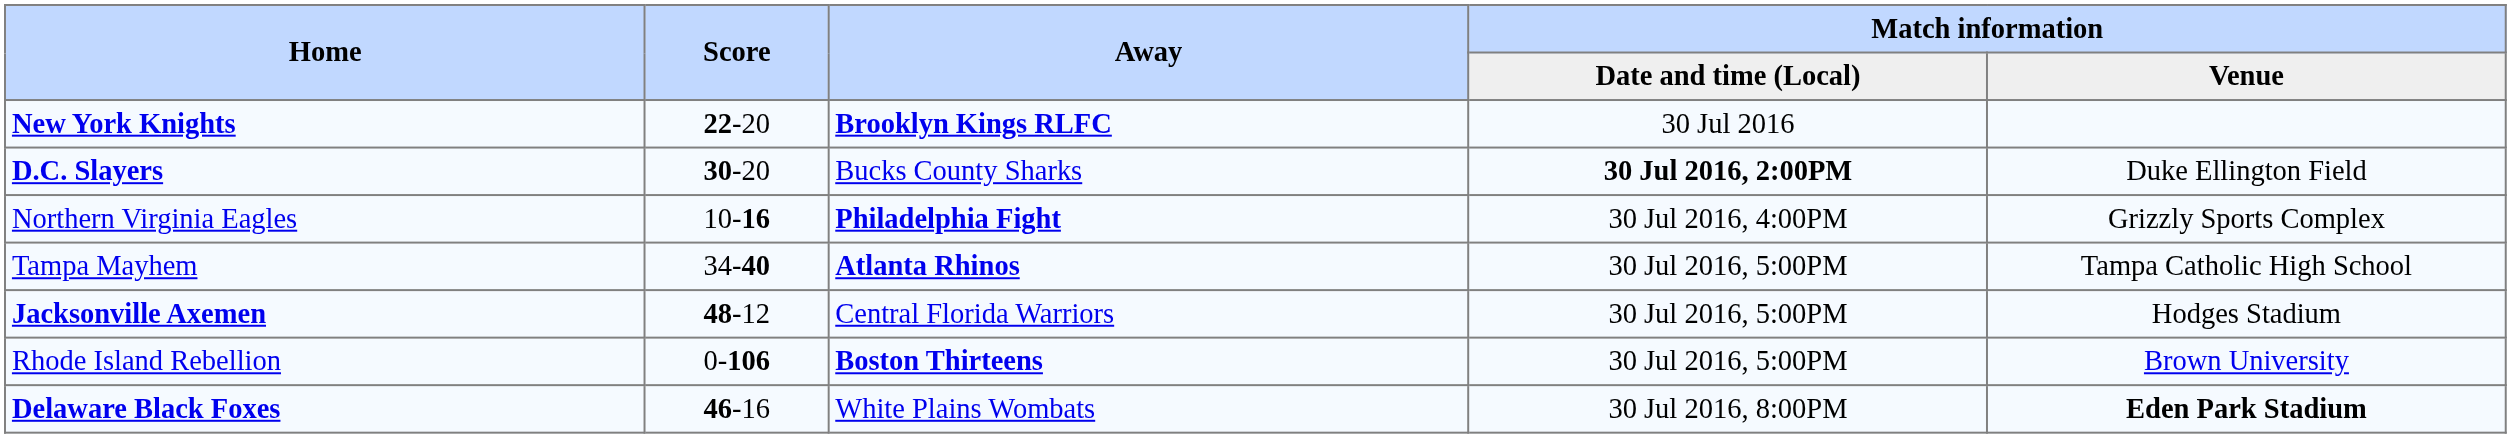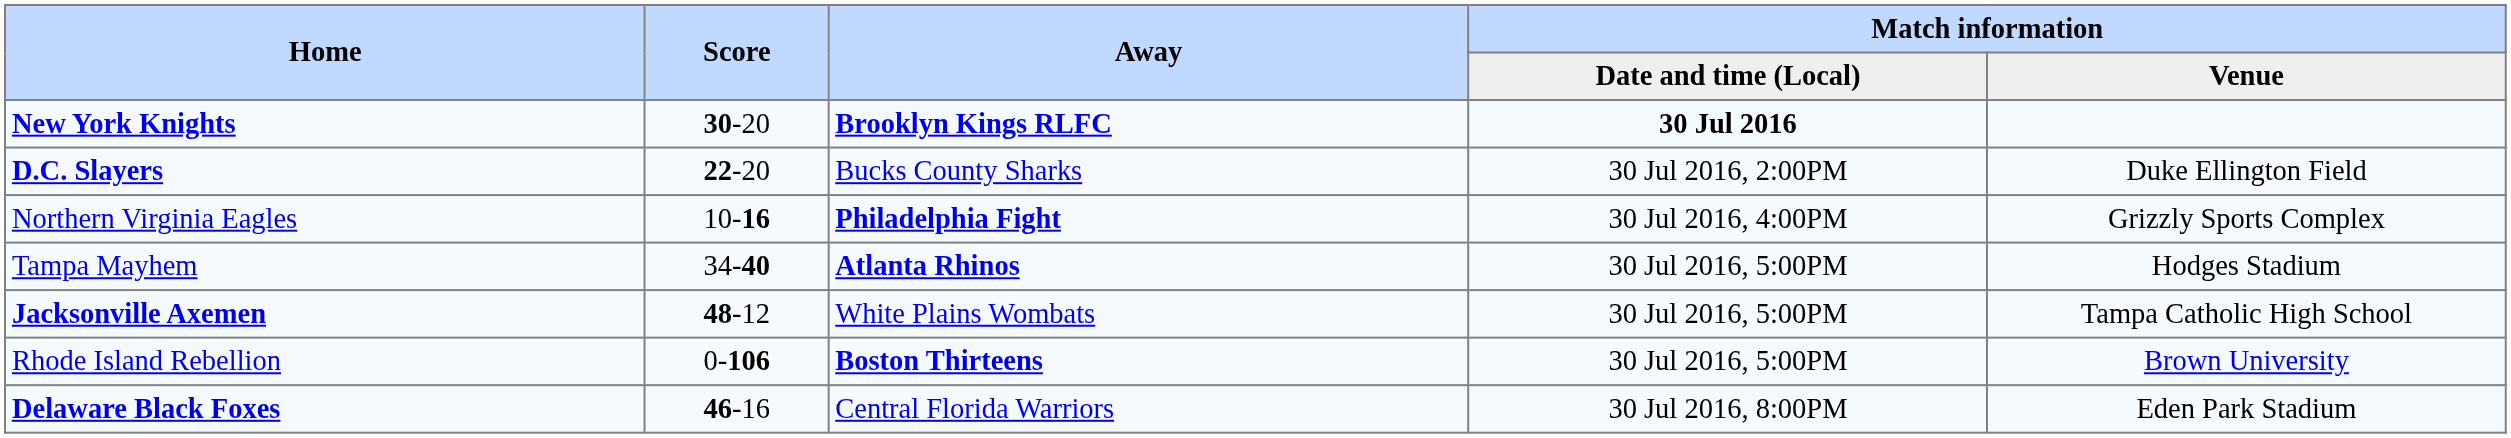(737, 123) 22-20 -> (737, 123) 30-20
(1728, 123) normal -> (1728, 123) bold
(737, 170) 30-20 -> (737, 170) 22-20
(1728, 170) bold -> (1728, 170) normal
(2246, 265) Tampa Catholic High School -> (2246, 265) Hodges Stadium
(975, 313) Central Florida Warriors -> (965, 313) White Plains Wombats
(2246, 313) Hodges Stadium -> (2246, 313) Tampa Catholic High School
(965, 408) White Plains Wombats -> (975, 408) Central Florida Warriors
(2246, 408) bold -> (2246, 408) normal
